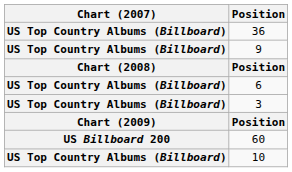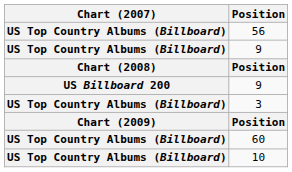(258, 31) 36 -> (258, 31) 56
(117, 85) US Top Country Albums (Billboard) -> (117, 85) US Billboard 200
(258, 85) 6 -> (258, 85) 9
(117, 139) US Billboard 200 -> (117, 139) US Top Country Albums (Billboard)
